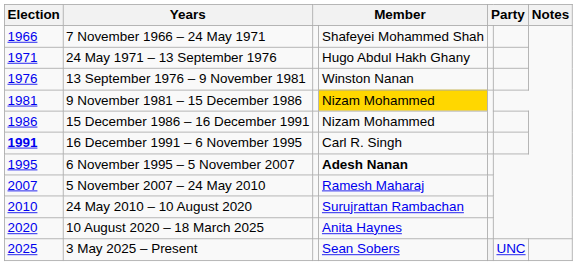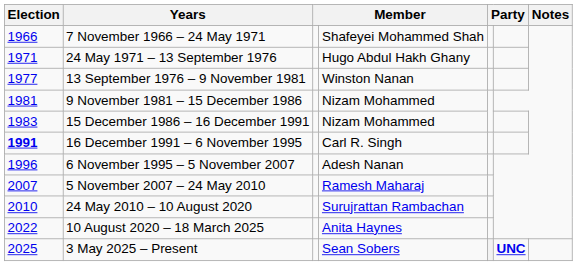(22, 79) 1976 -> (22, 79) 1977
(378, 100) gold background -> (378, 100) no background
(22, 121) 1986 -> (22, 121) 1983
(22, 164) 1995 -> (22, 164) 1996
(365, 164) bold -> (363, 164) normal
(22, 228) 2020 -> (22, 228) 2022
(511, 249) normal -> (511, 249) bold
